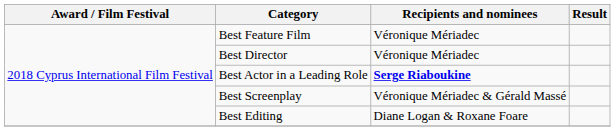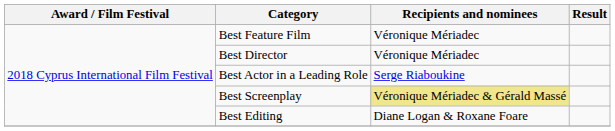(422, 75) bold -> (419, 75) normal
(470, 95) no background -> (470, 95) khaki background
